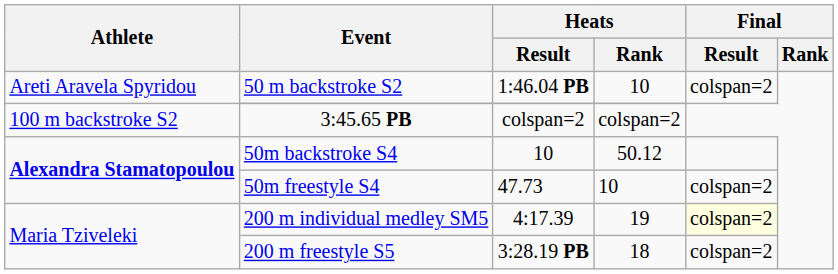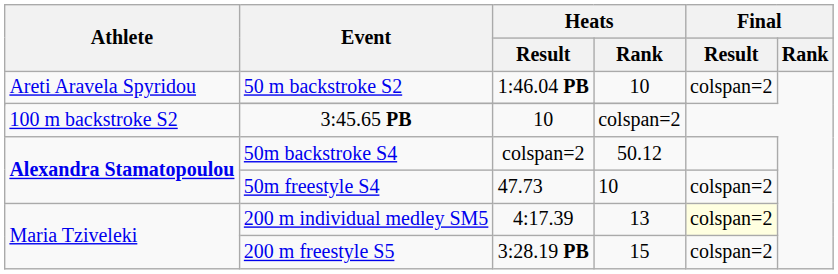(543, 120) colspan=2 -> (543, 120) 10
(543, 153) 10 -> (543, 153) colspan=2
(639, 219) 19 -> (639, 219) 13
(639, 252) 18 -> (639, 252) 15
